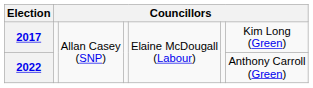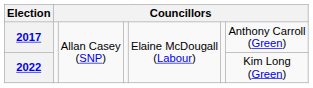(267, 37) Kim Long (Green) -> (267, 37) Anthony Carroll (Green)
(267, 67) Anthony Carroll (Green) -> (267, 67) Kim Long (Green)
